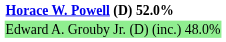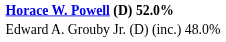(113, 29) lightgreen background -> (113, 29) no background
